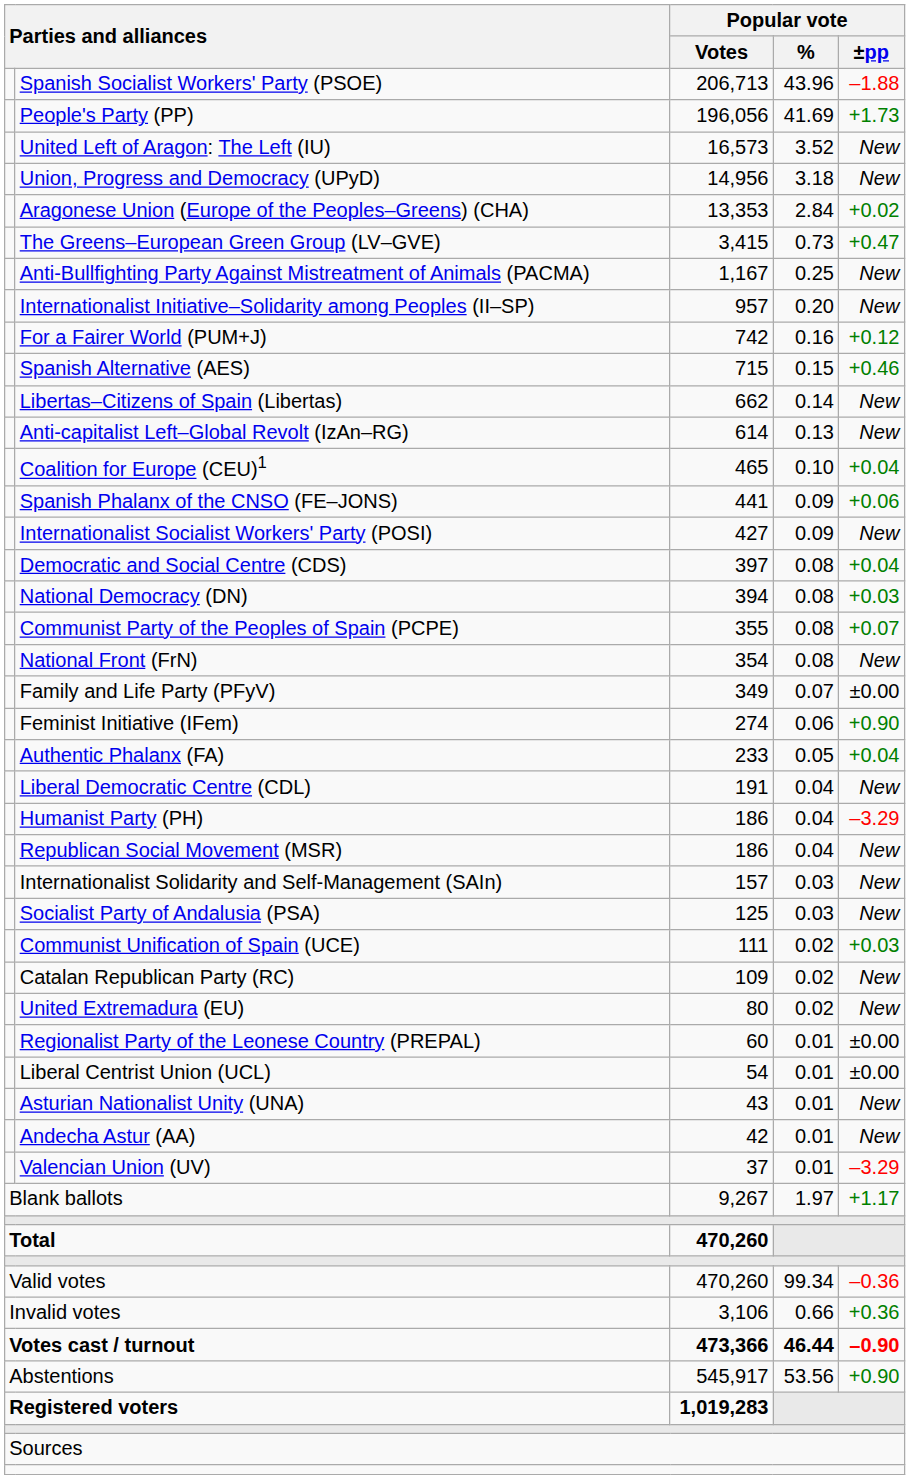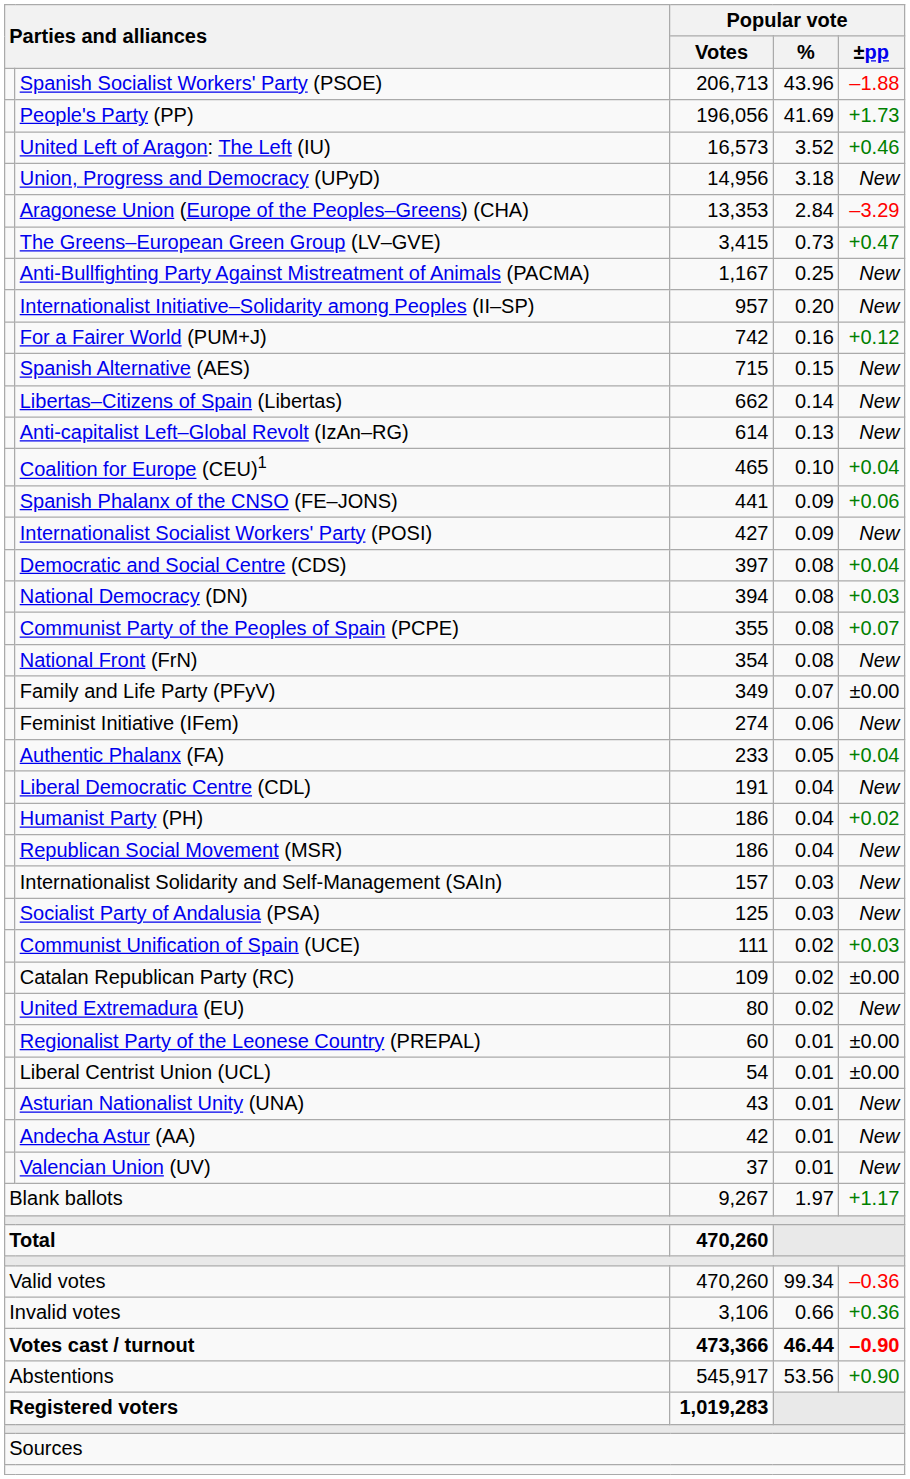(879, 147) New -> (874, 147) +0.46
(874, 210) +0.02 -> (874, 210) –3.29
(874, 369) +0.46 -> (879, 369) New
(874, 723) +0.90 -> (879, 723) New
(874, 818) –3.29 -> (874, 818) +0.02
(879, 977) New -> (874, 977) ±0.00
(874, 1167) –3.29 -> (879, 1167) New
